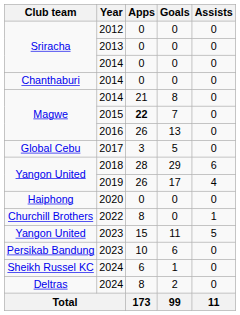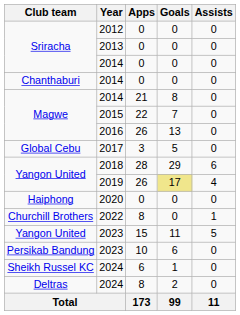(142, 115) bold -> (142, 115) normal
(175, 183) no background -> (175, 183) khaki background
